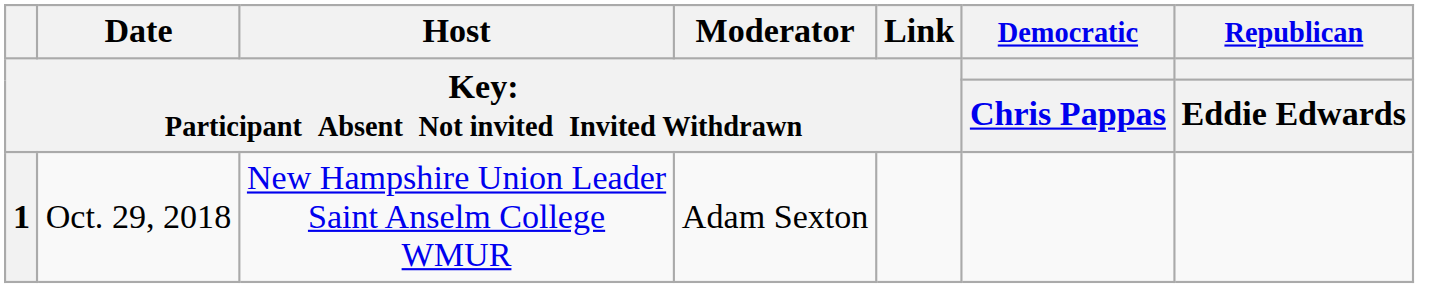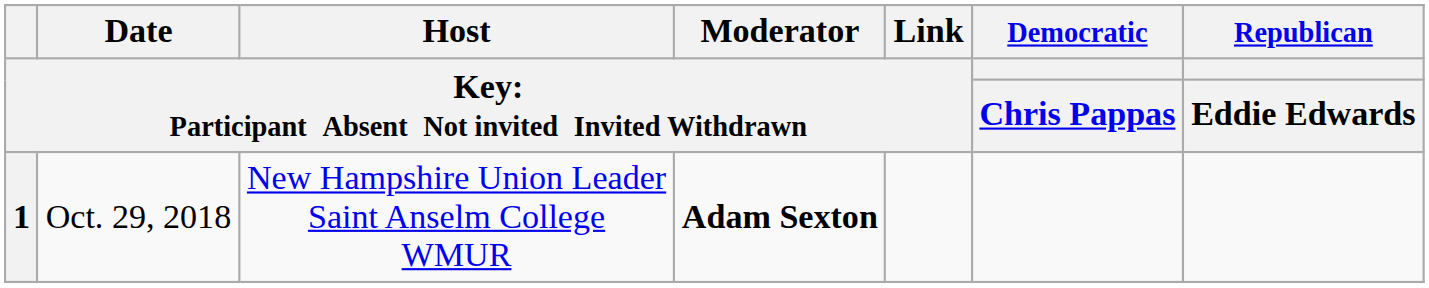(775, 216) normal -> (780, 216) bold
